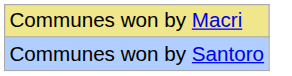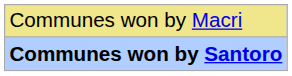(137, 53) normal -> (146, 53) bold
